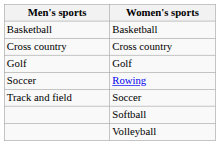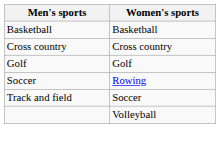- row: (129, 115)
